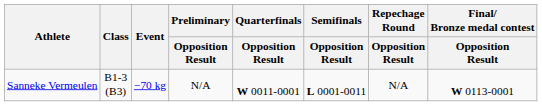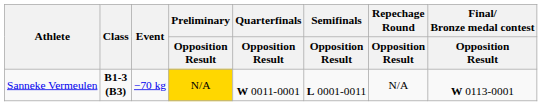(116, 85) normal -> (116, 85) bold
(201, 85) no background -> (201, 85) gold background
